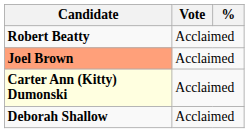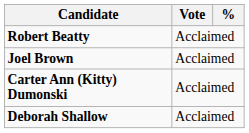(40, 58) lightsalmon background -> (40, 58) no background
(62, 87) lightyellow background -> (62, 87) no background
